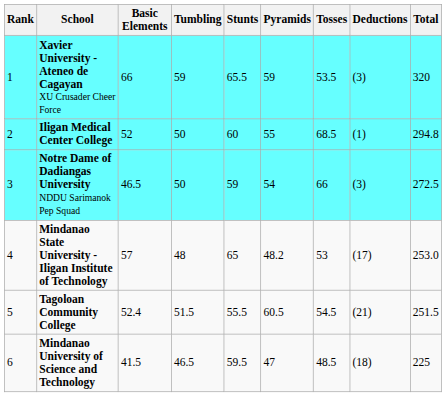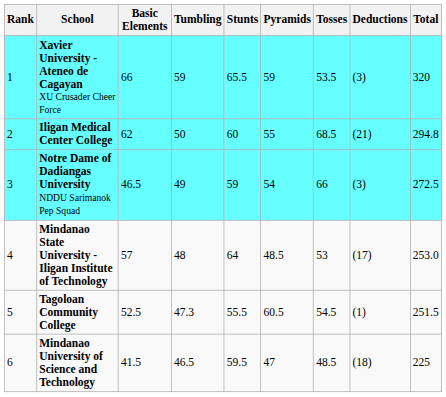(127, 134) 52 -> (127, 134) 62
(359, 134) (1) -> (362, 134) (21)
(180, 185) 50 -> (180, 185) 49
(233, 255) 65 -> (233, 255) 64
(274, 255) 48.2 -> (274, 255) 48.5
(131, 312) 52.4 -> (131, 312) 52.5
(184, 312) 51.5 -> (184, 312) 47.3
(362, 312) (21) -> (359, 312) (1)
